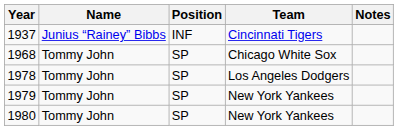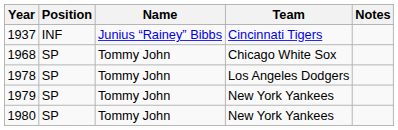columns swapped: (104, 15) <-> (197, 15)
